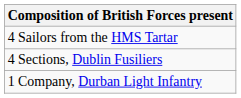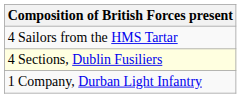(85, 59) no background -> (85, 59) lightyellow background
